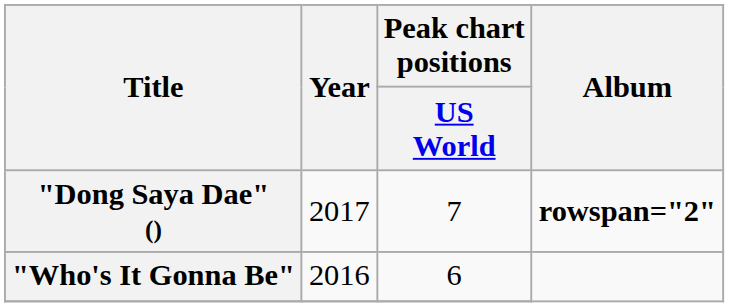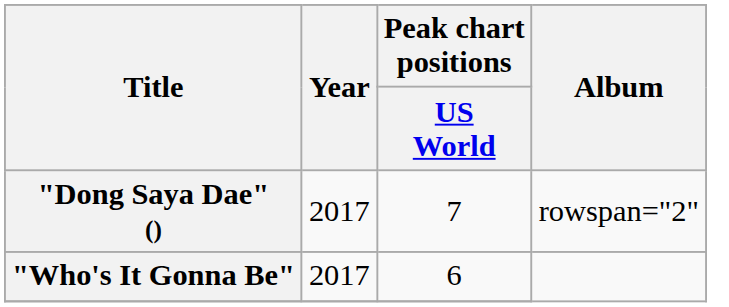(627, 210) bold -> (619, 210) normal
(339, 275) 2016 -> (339, 275) 2017
